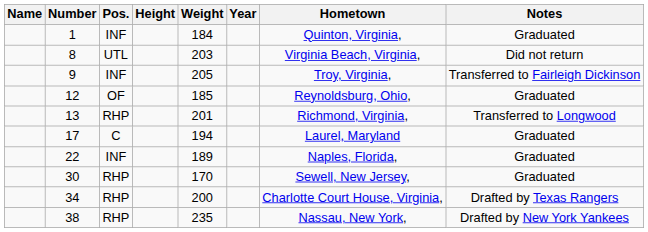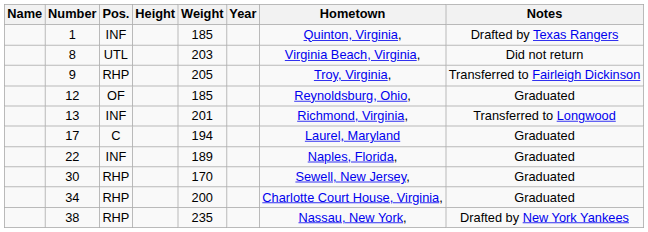(202, 34) 184 -> (202, 34) 185
(545, 34) Graduated -> (544, 34) Drafted by Texas Rangers
(116, 75) INF -> (116, 75) RHP
(116, 116) RHP -> (116, 116) INF
(544, 197) Drafted by Texas Rangers -> (545, 197) Graduated
